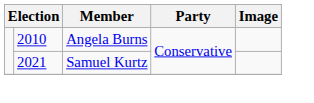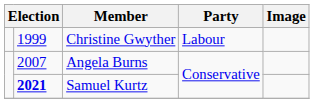+ row: (121, 39)
(32, 39) 2010 -> (32, 62) 2007
(32, 62) normal -> (32, 86) bold
